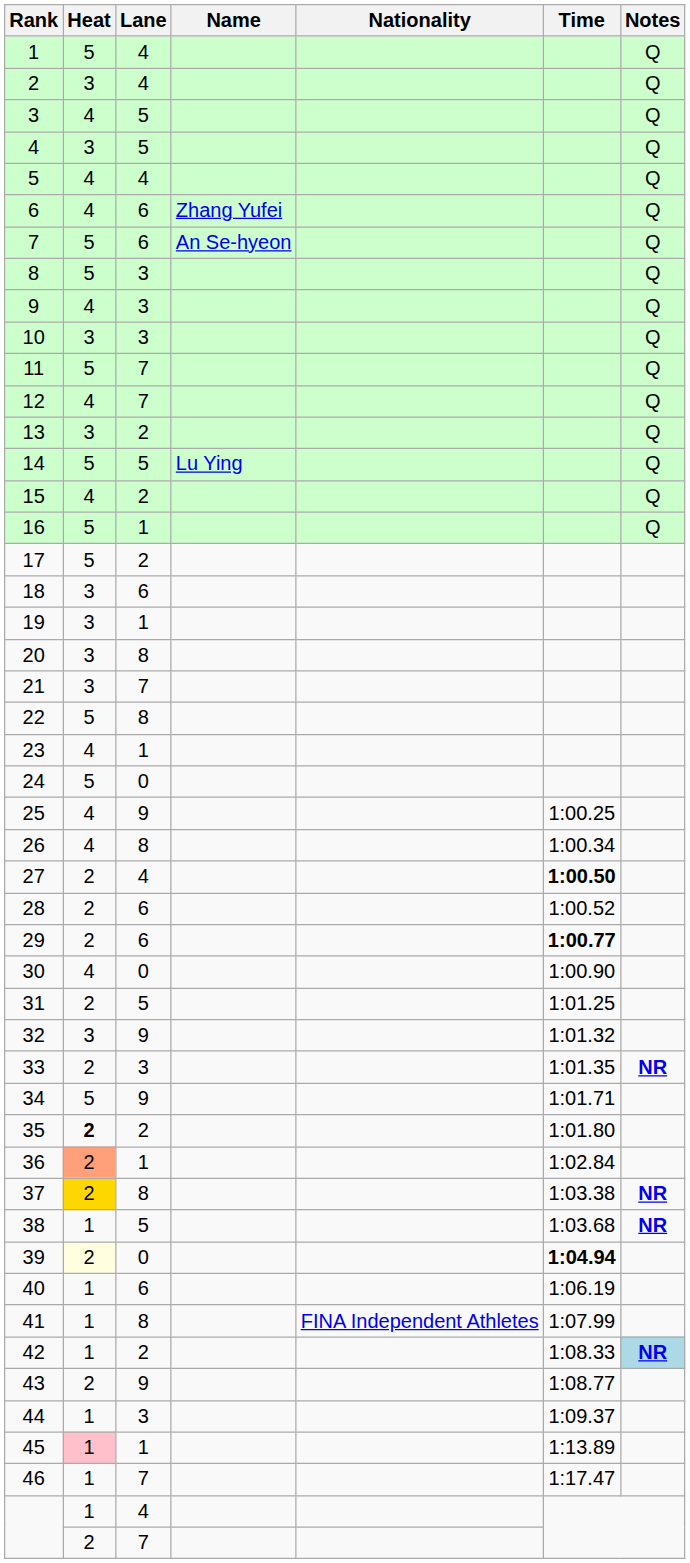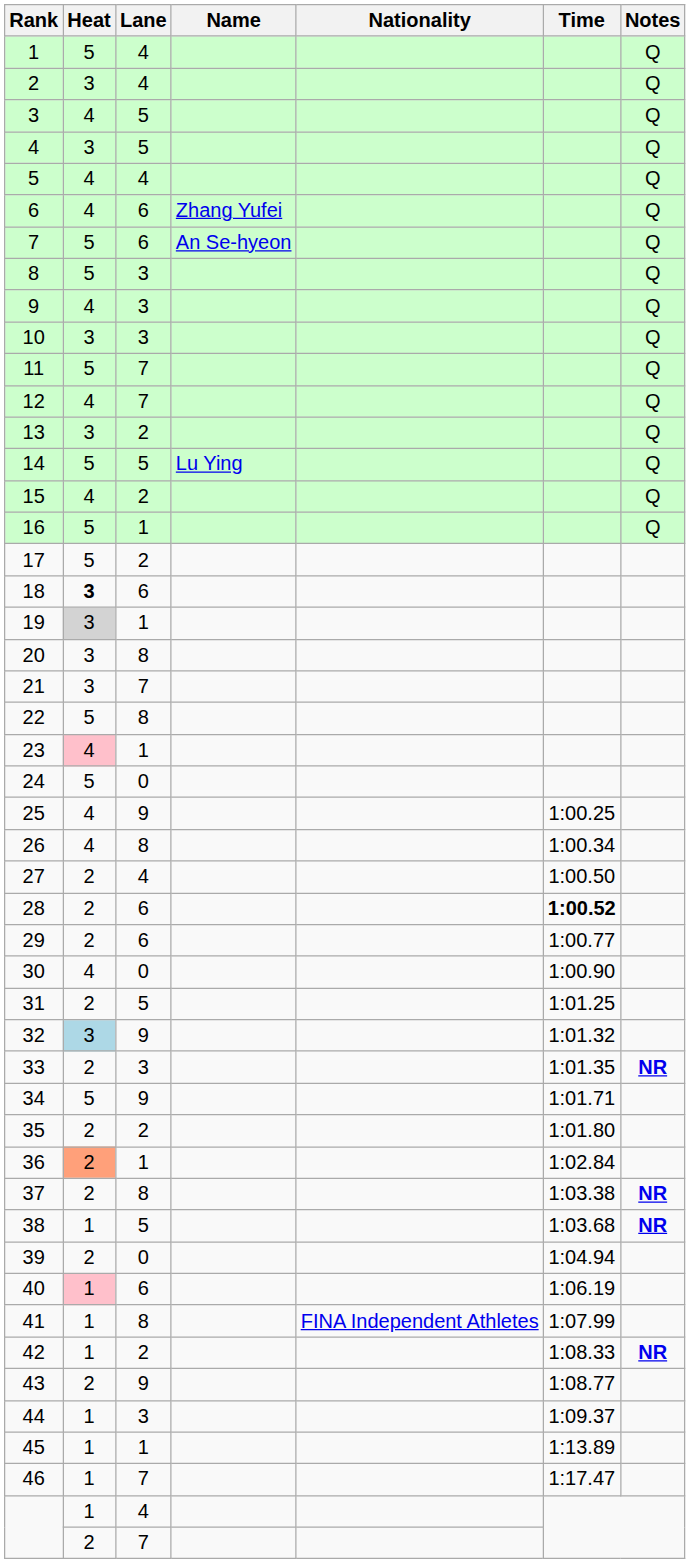(89, 591) normal -> (89, 591) bold
(89, 623) no background -> (89, 623) lightgrey background
(89, 749) no background -> (89, 749) pink background
(582, 876) bold -> (582, 876) normal
(582, 908) normal -> (582, 908) bold
(582, 940) bold -> (582, 940) normal
(89, 1035) no background -> (89, 1035) lightblue background
(89, 1130) bold -> (89, 1130) normal
(89, 1193) gold background -> (89, 1193) no background
(89, 1257) lightyellow background -> (89, 1257) no background
(582, 1257) bold -> (582, 1257) normal
(89, 1289) no background -> (89, 1289) pink background
(653, 1352) lightblue background -> (653, 1352) no background
(89, 1447) pink background -> (89, 1447) no background
